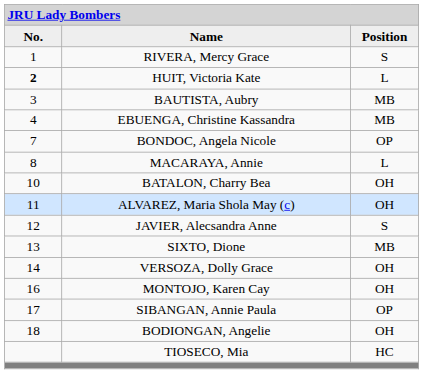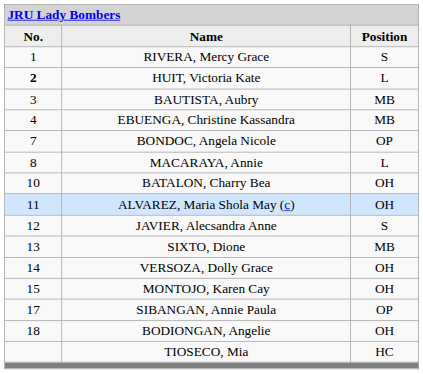(33, 288) 16 -> (33, 288) 15
